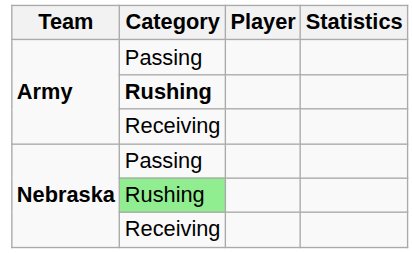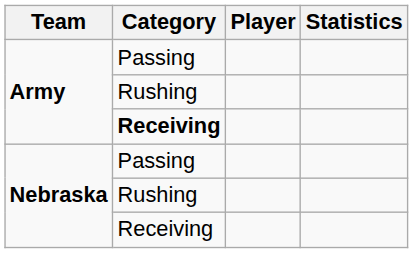(168, 91) bold -> (158, 91) normal
(173, 126) normal -> (169, 126) bold
(165, 195) lightgreen background -> (158, 195) no background
